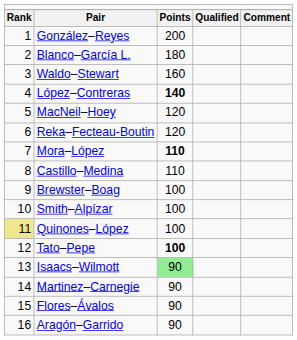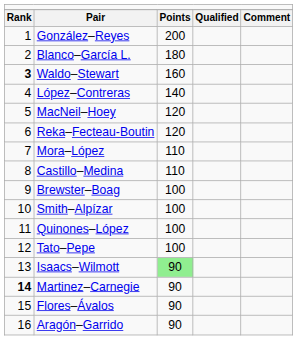(28, 74) normal -> (28, 74) bold
(175, 93) bold -> (175, 93) normal
(175, 151) bold -> (175, 151) normal
(25, 228) khaki background -> (25, 228) no background
(175, 248) bold -> (175, 248) normal
(24, 286) normal -> (24, 286) bold
